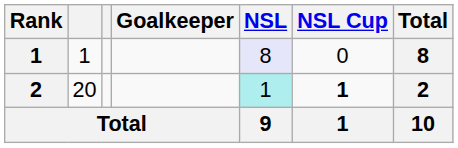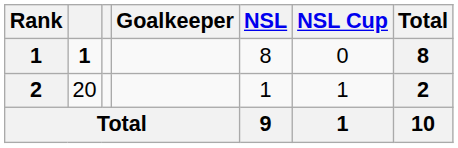(84, 55) normal -> (84, 55) bold
(266, 55) lavender background -> (266, 55) no background
(266, 90) paleturquoise background -> (266, 90) no background
(343, 90) bold -> (343, 90) normal
